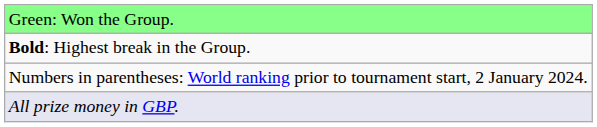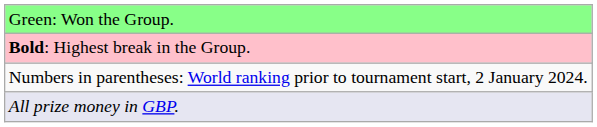(130, 47) no background -> (130, 47) pink background
